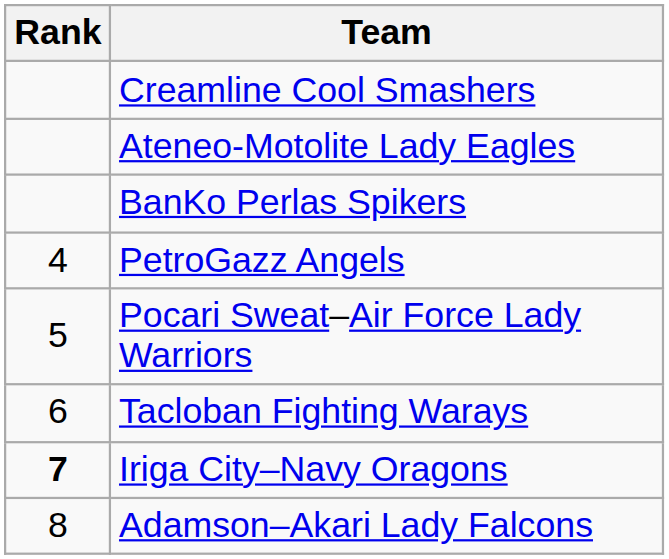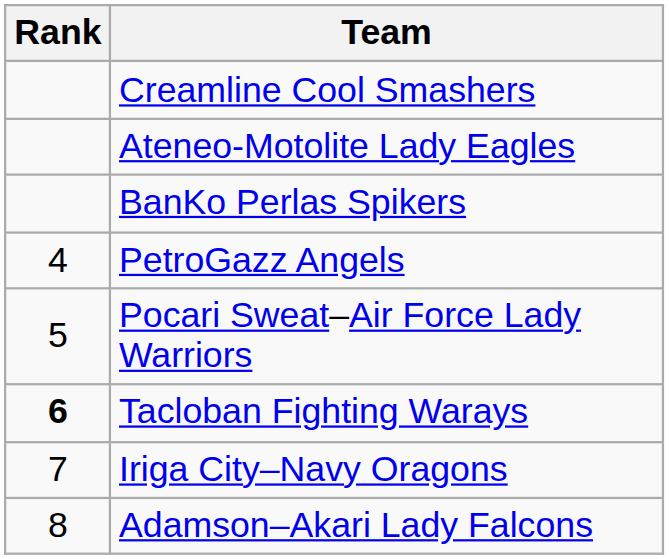(58, 412) normal -> (58, 412) bold
(58, 469) bold -> (58, 469) normal
